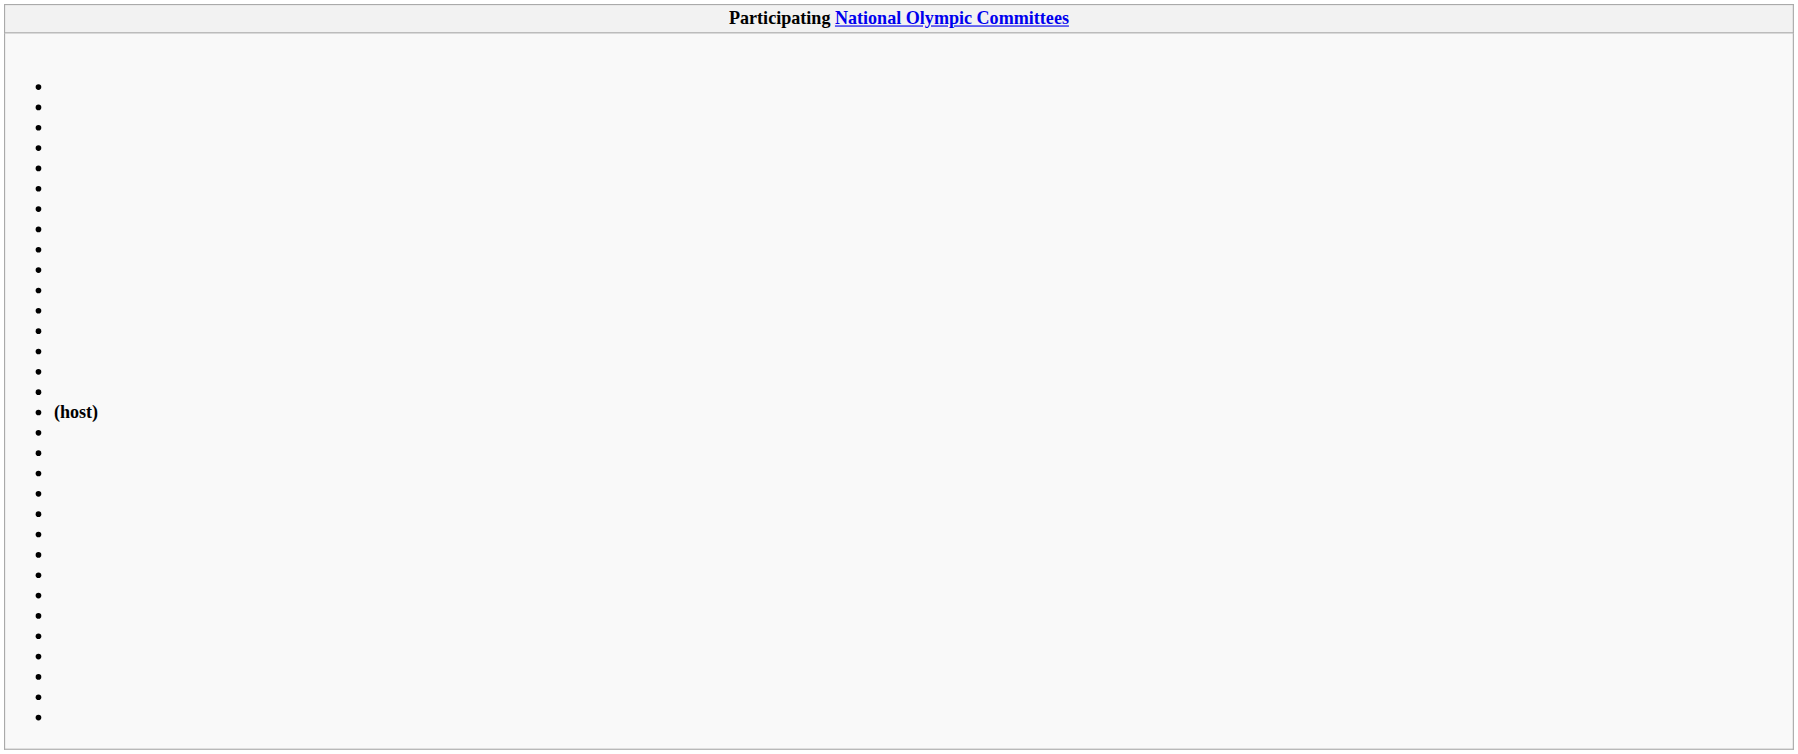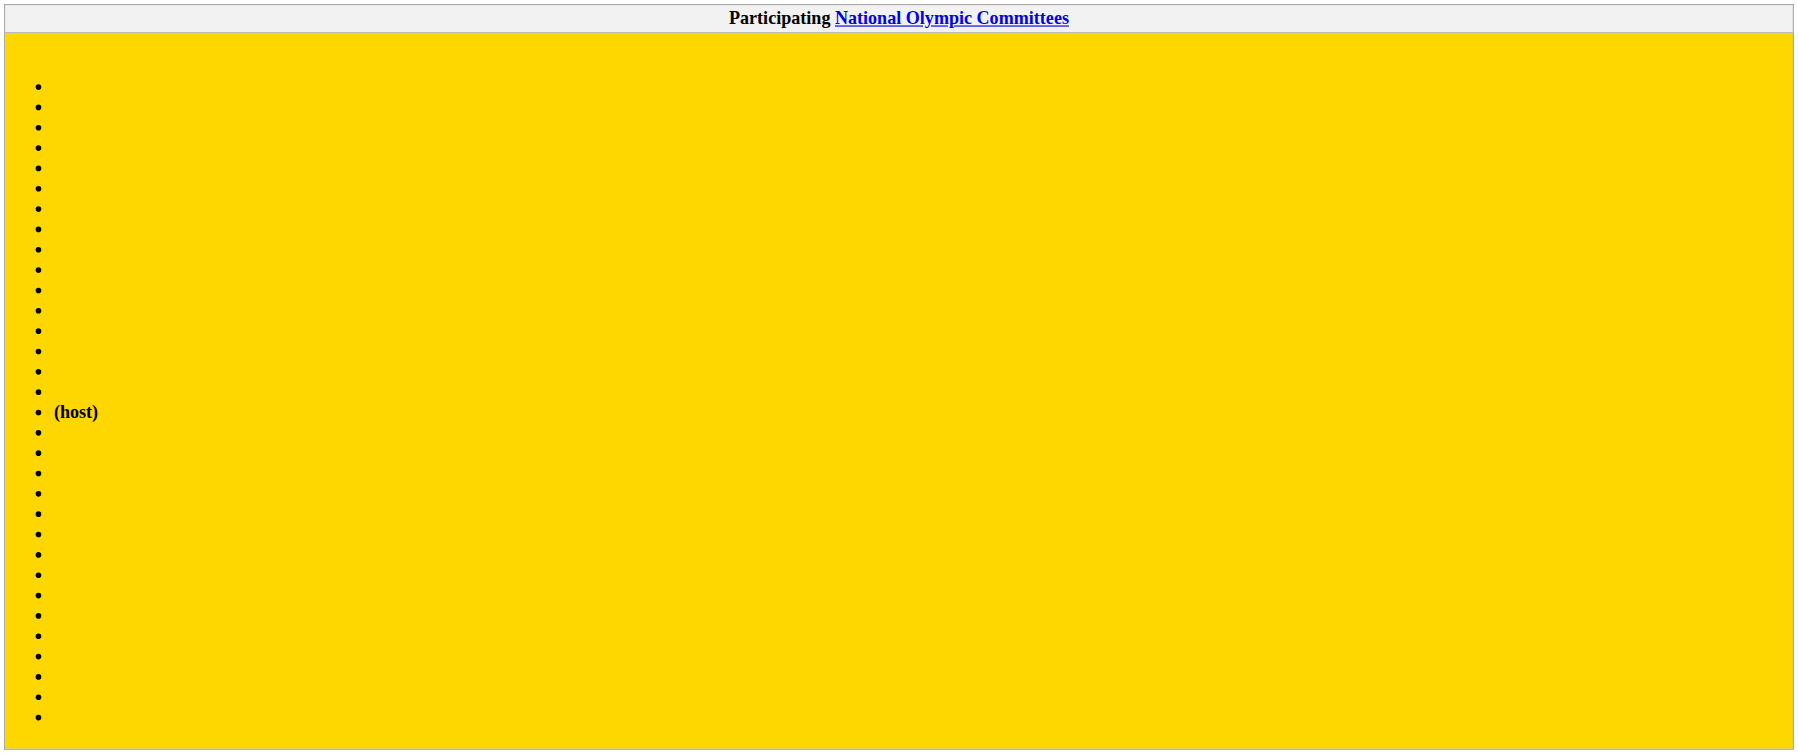(899, 401) no background -> (899, 401) gold background
